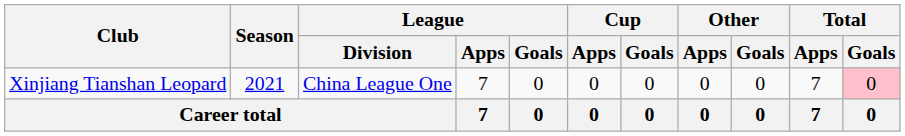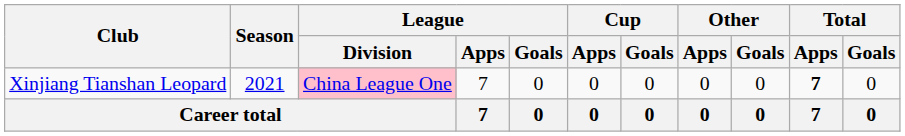(377, 83) no background -> (377, 83) pink background
(816, 83) normal -> (816, 83) bold
(871, 83) pink background -> (871, 83) no background
